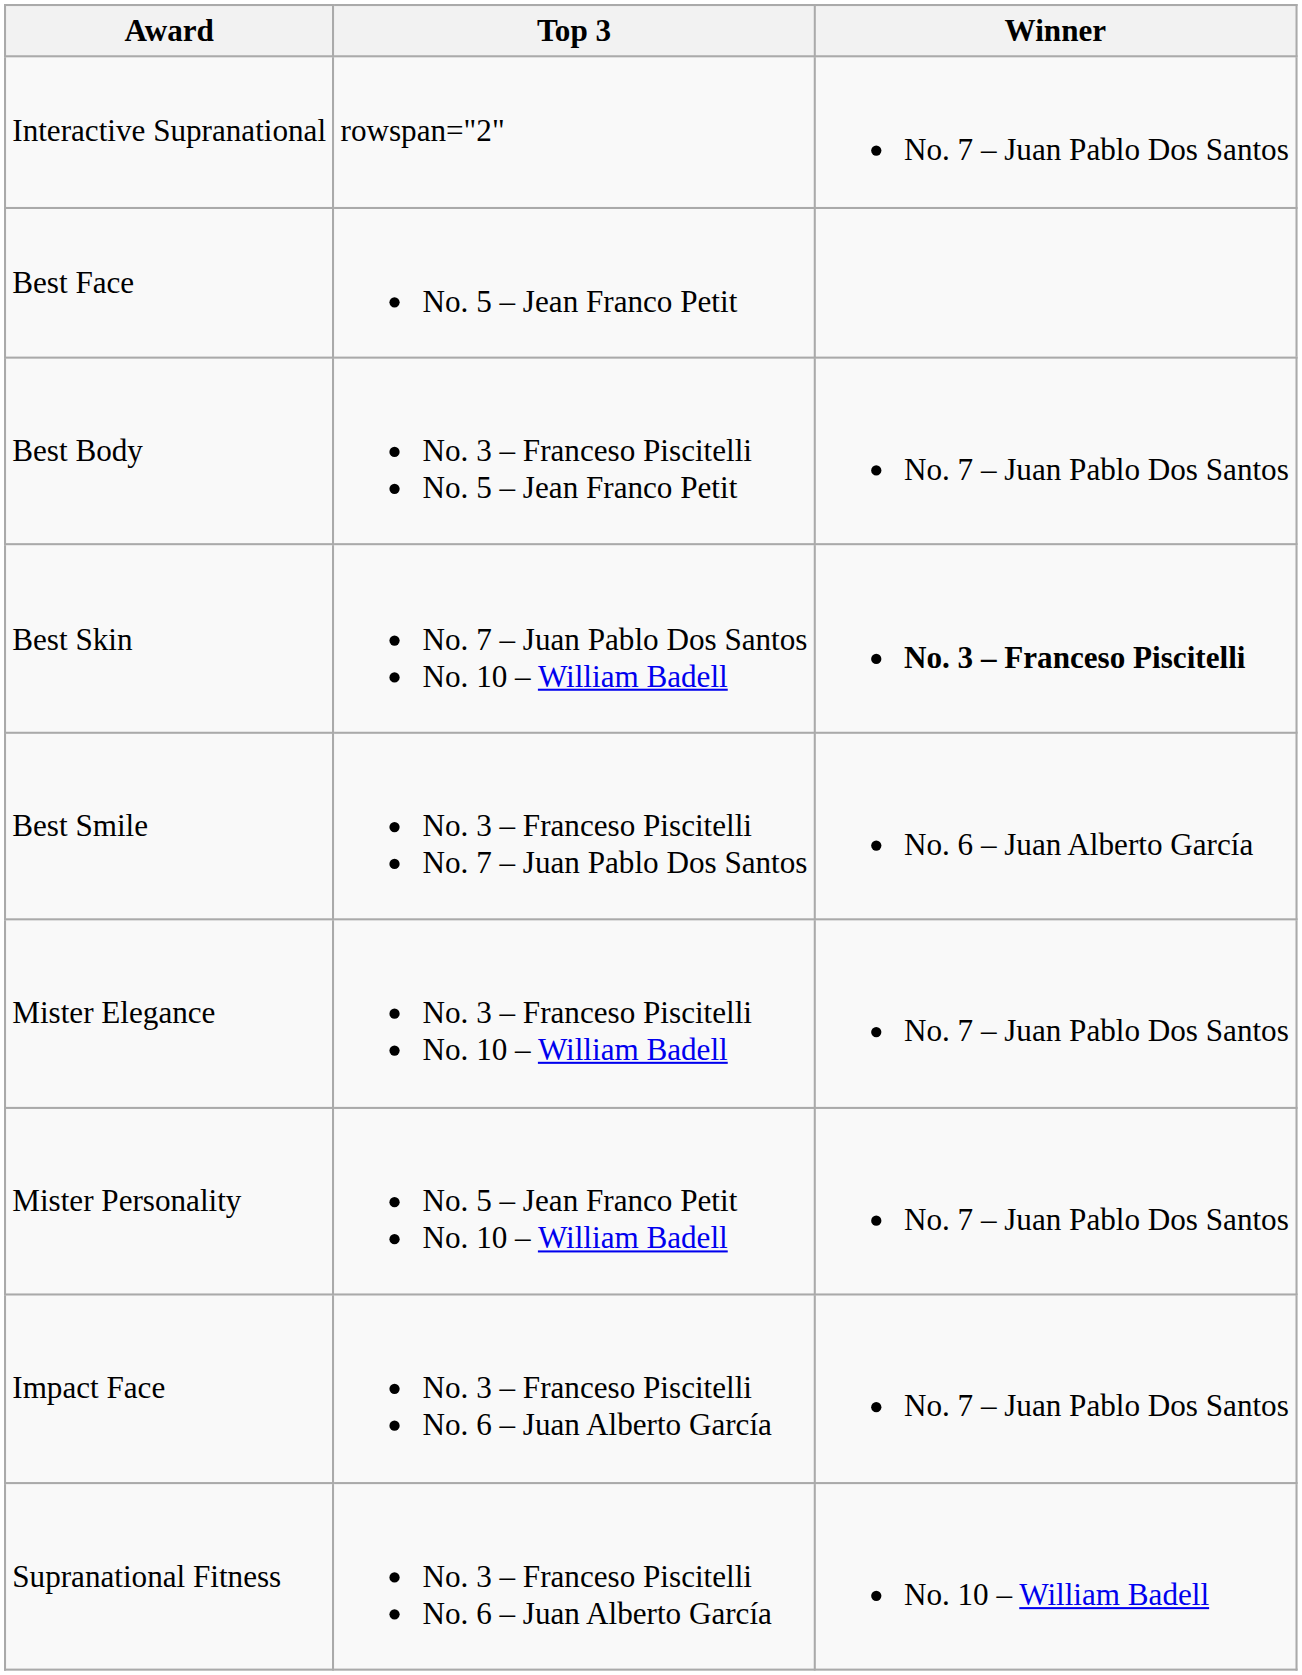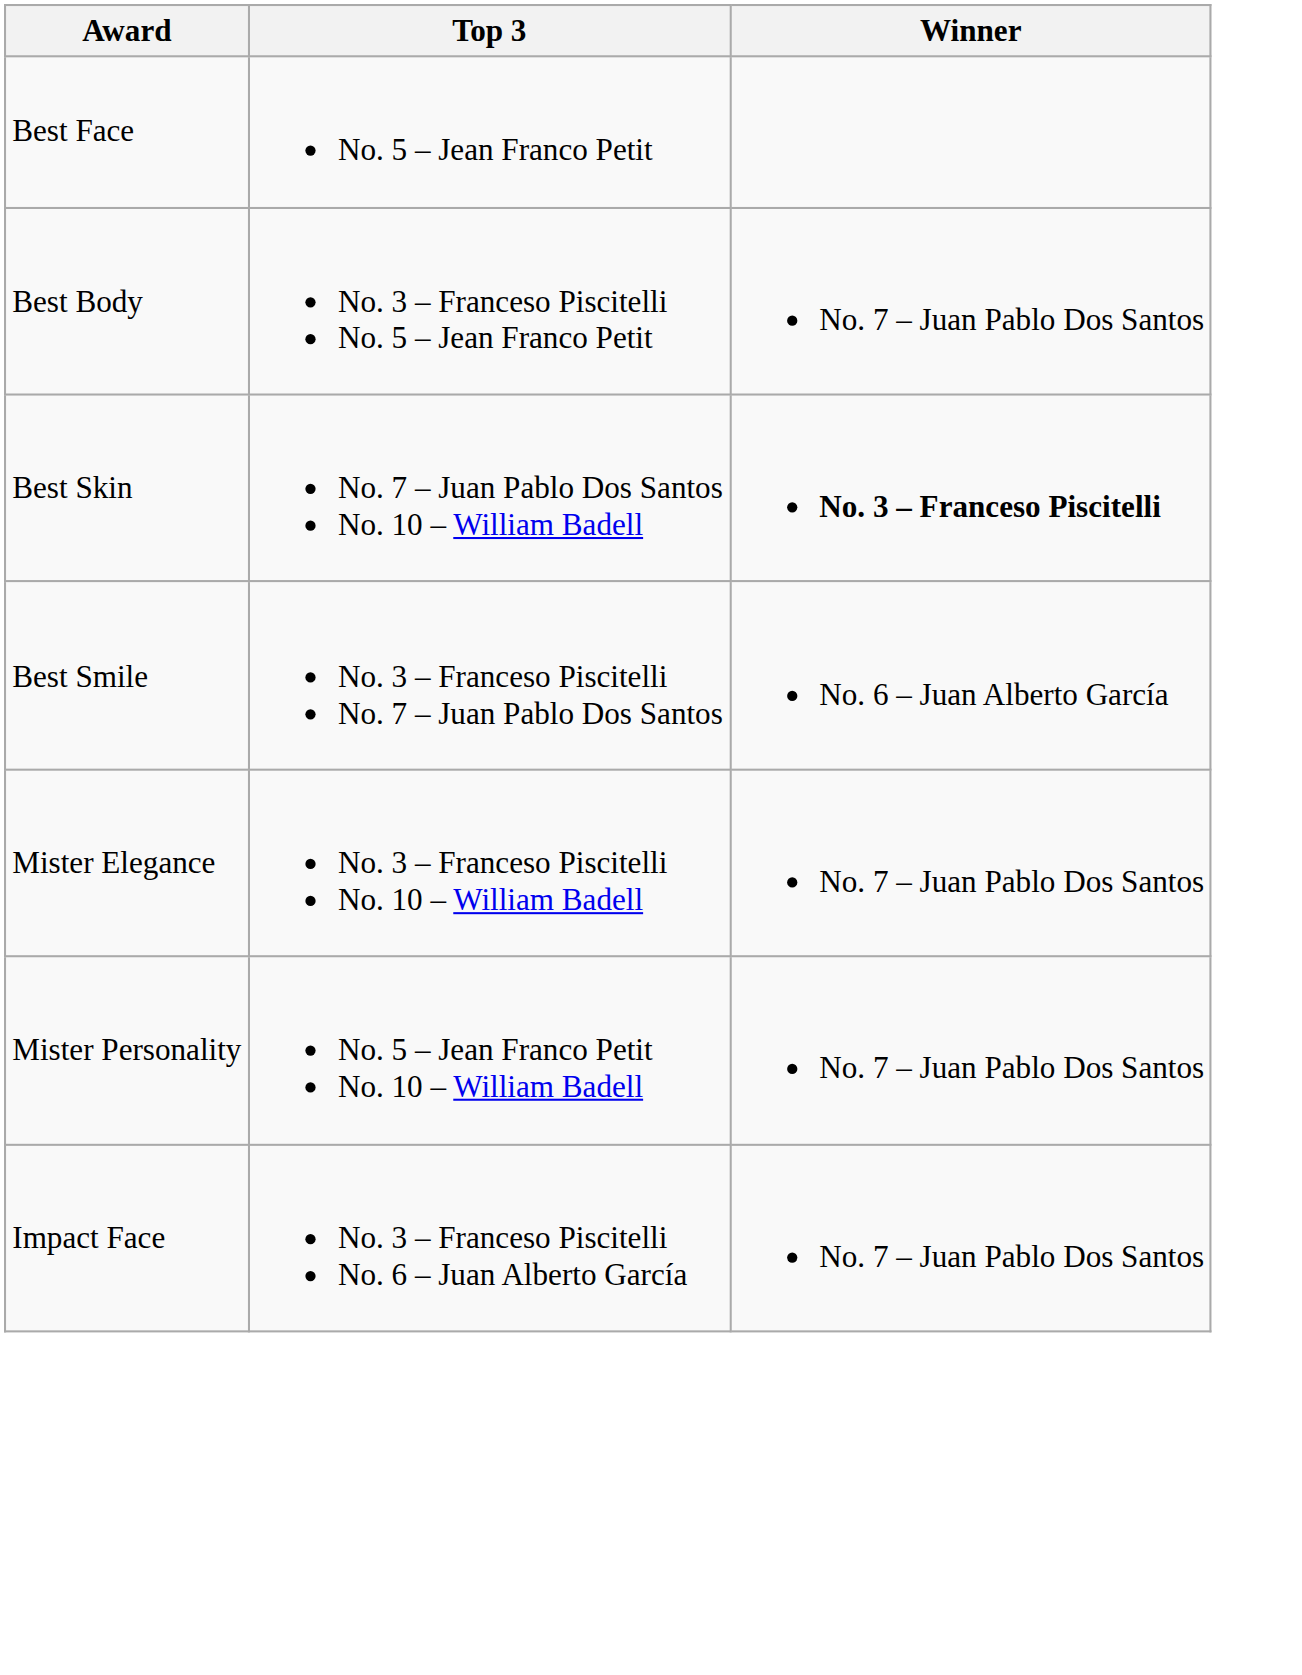- row: (169, 131)
- row: (147, 1575)
